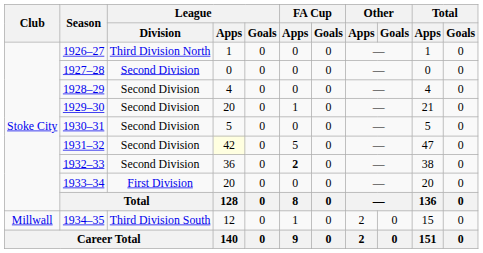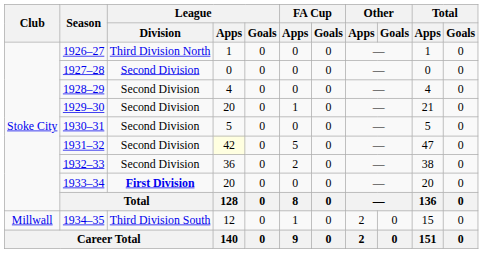(295, 164) bold -> (295, 164) normal
(160, 182) normal -> (160, 182) bold
